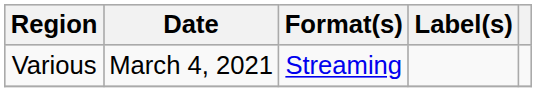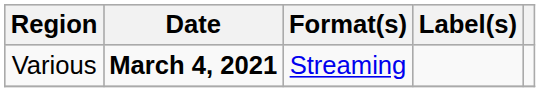(191, 65) normal -> (193, 65) bold
